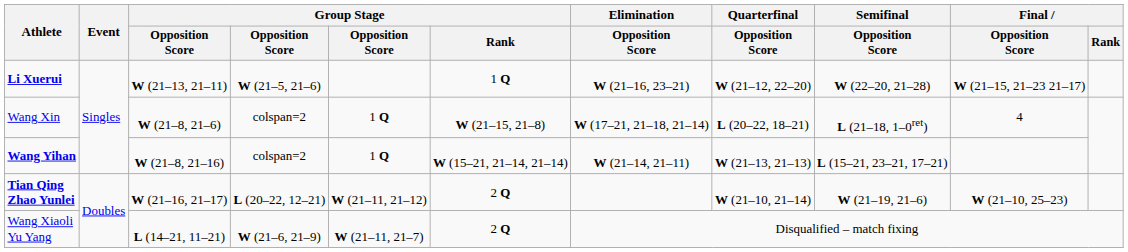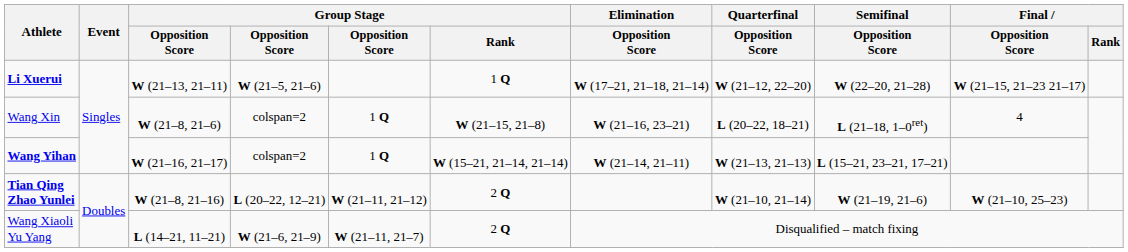(641, 86) W (21–16, 23–21) -> (641, 86) W (17–21, 21–18, 21–14)
(641, 125) W (17–21, 21–18, 21–14) -> (641, 125) W (21–16, 23–21)
(179, 163) W (21–8, 21–16) -> (179, 163) W (21–16, 21–17)
(179, 200) W (21–16, 21–17) -> (179, 200) W (21–8, 21–16)
